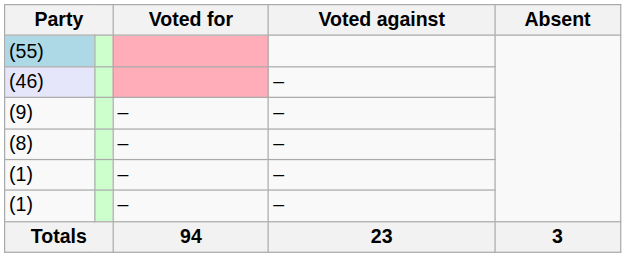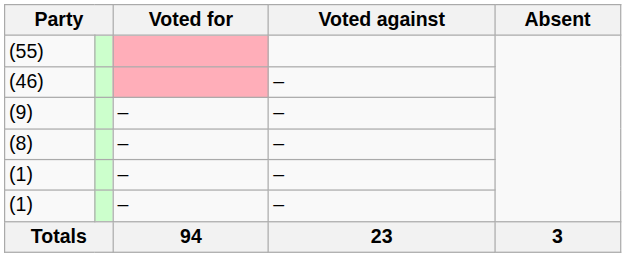(26, 50) lightblue background -> (26, 50) no background
(26, 81) lavender background -> (26, 81) no background
